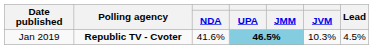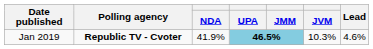(211, 37) 41.6% -> (211, 37) 41.9%
(354, 37) 4.5% -> (354, 37) 4.6%
